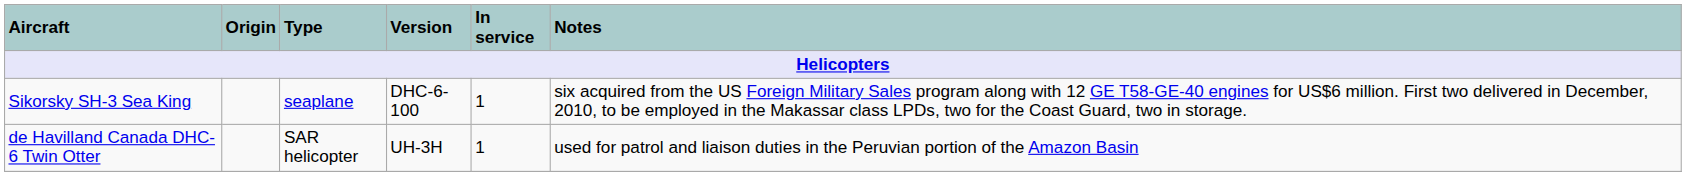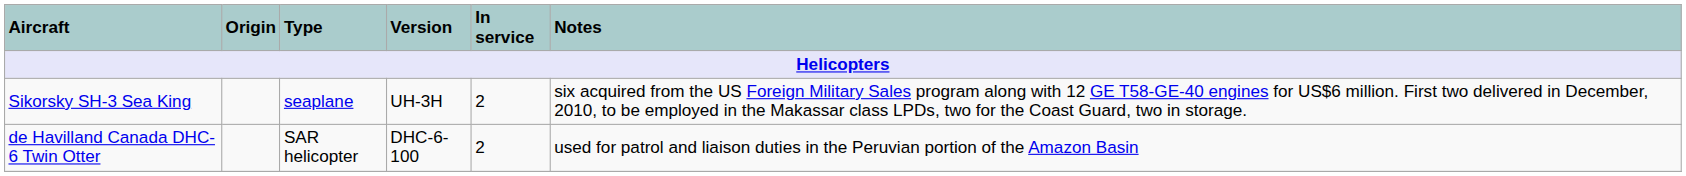(419, 101) DHC-6-100 -> (417, 101) UH-3H
(480, 101) 1 -> (480, 101) 2
(417, 147) UH-3H -> (419, 147) DHC-6-100
(480, 147) 1 -> (480, 147) 2
